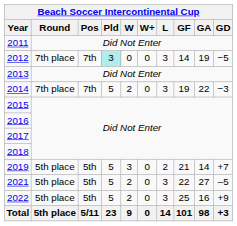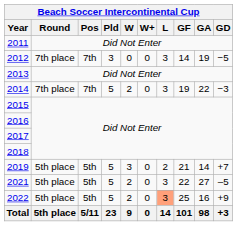(111, 58) paleturquoise background -> (111, 58) no background
(165, 197) no background -> (165, 197) lightsalmon background
